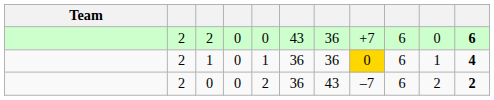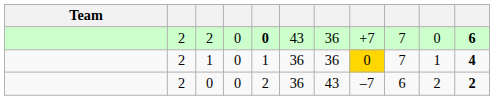(265, 38) normal -> (265, 38) bold
(402, 38) 6 -> (402, 38) 7
(402, 60) 6 -> (402, 60) 7
